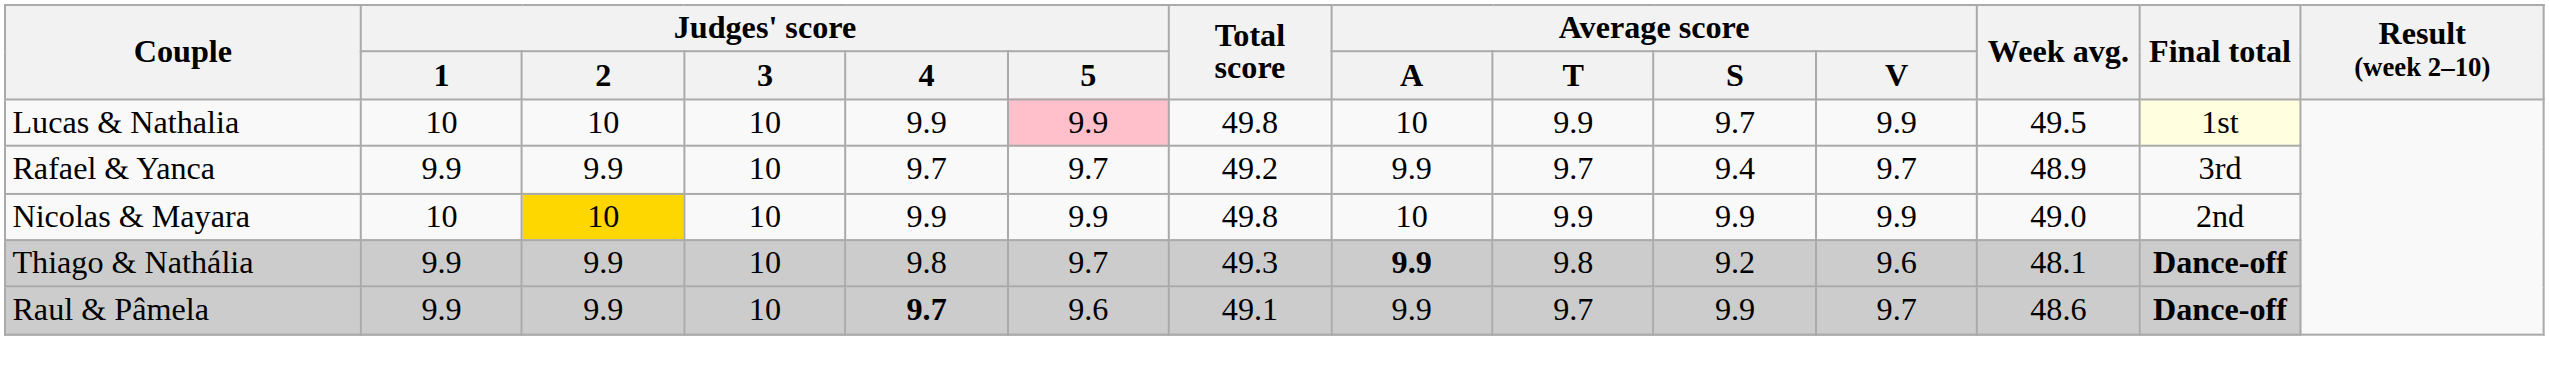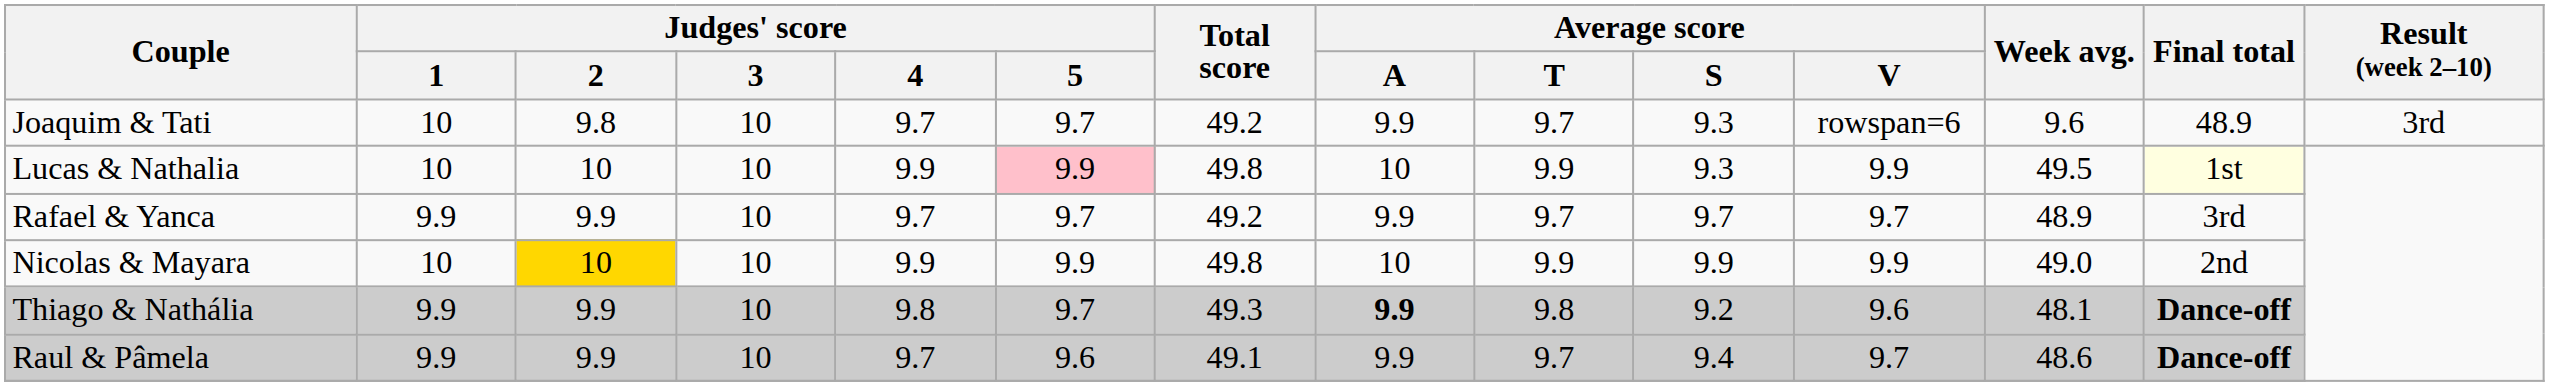+ row: (112, 121)
(1735, 121) 9.7 -> (1714, 168) 9.3
(1735, 168) 9.4 -> (1714, 215) 9.7
(927, 309) bold -> (915, 356) normal
(1735, 309) 9.9 -> (1714, 356) 9.4
